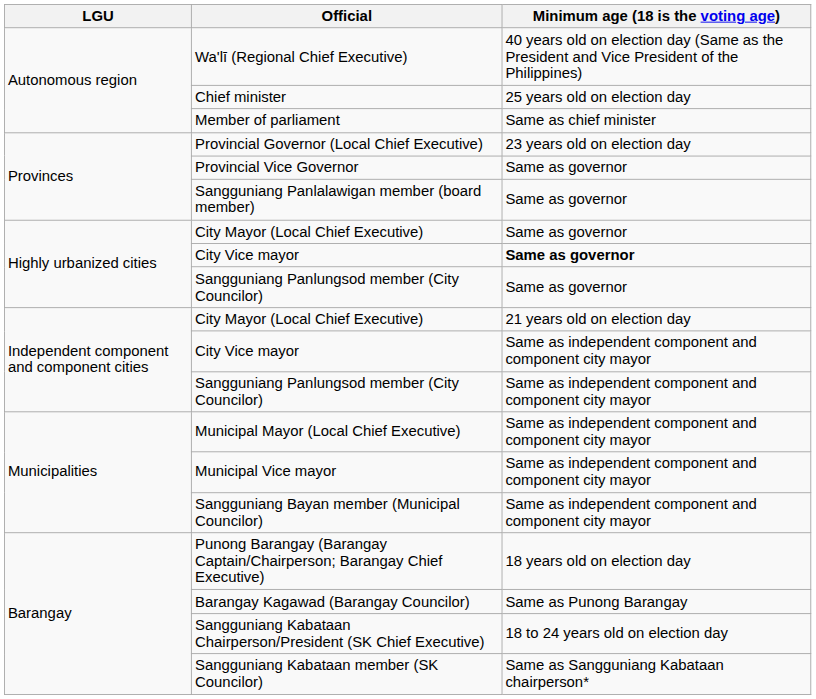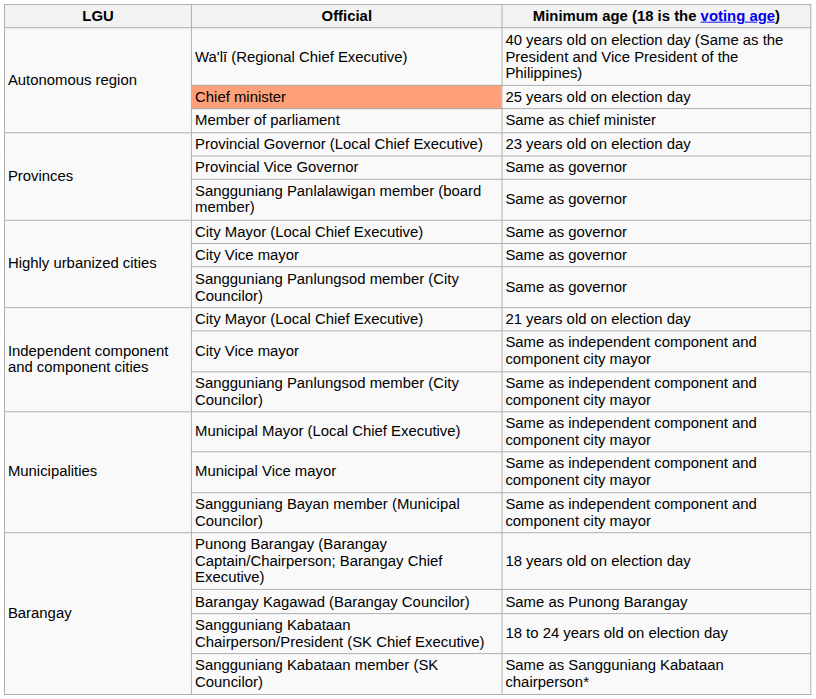(241, 96) no background -> (241, 96) lightsalmon background
(570, 255) bold -> (566, 255) normal
